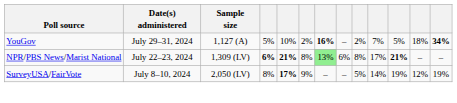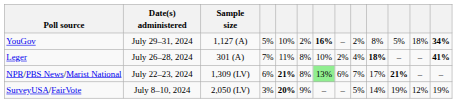(378, 41) 7% -> (377, 41) 8%
+ row: (17, 58)
(269, 58) bold -> (268, 74) normal
(360, 58) 8% -> (359, 74) 7%
(269, 74) 8% -> (268, 90) 3%
(288, 74) 17% -> (287, 90) 20%
